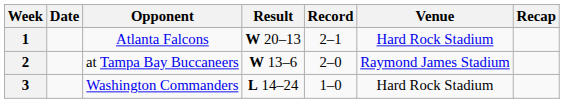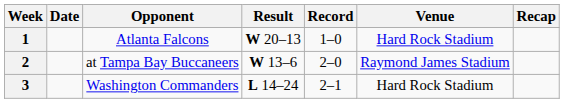(330, 39) 2–1 -> (330, 39) 1–0
(330, 86) 1–0 -> (330, 86) 2–1
